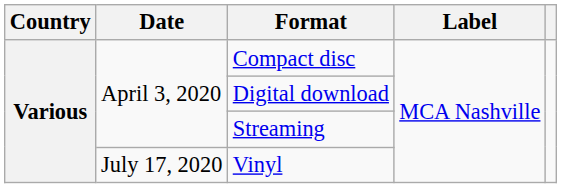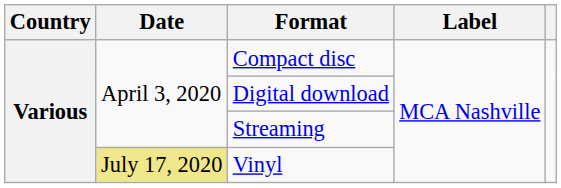(162, 164) no background -> (162, 164) khaki background
